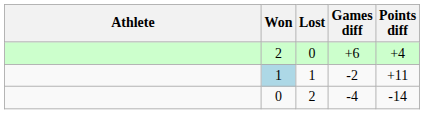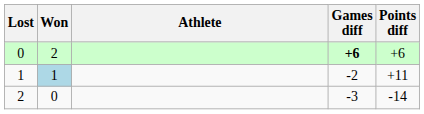columns swapped: (133, 23) <-> (312, 23)
(352, 53) normal -> (352, 53) bold
(398, 53) +4 -> (398, 53) +6
(352, 97) -4 -> (352, 97) -3
